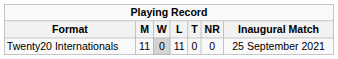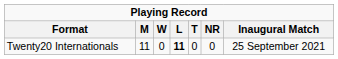(162, 46) lightgrey background -> (162, 46) no background
(179, 46) normal -> (179, 46) bold
